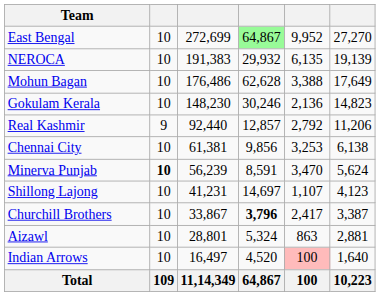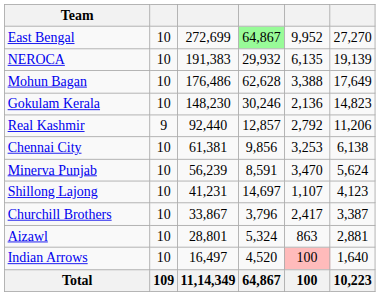(164, 170) bold -> (164, 170) normal
(261, 214) bold -> (261, 214) normal
